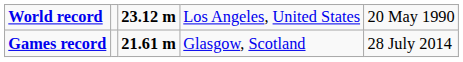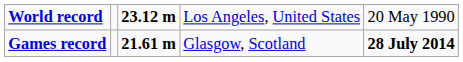(410, 43) normal -> (411, 43) bold
